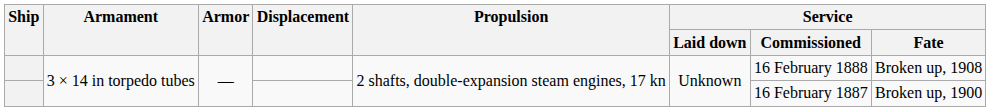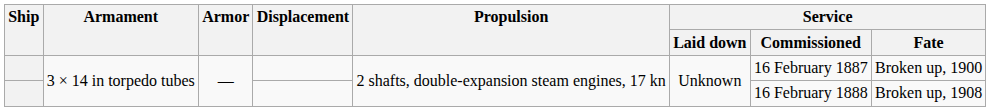(811, 67) 16 February 1888 -> (811, 67) 16 February 1887
(929, 67) Broken up, 1908 -> (929, 67) Broken up, 1900
(811, 93) 16 February 1887 -> (811, 93) 16 February 1888
(929, 93) Broken up, 1900 -> (929, 93) Broken up, 1908
